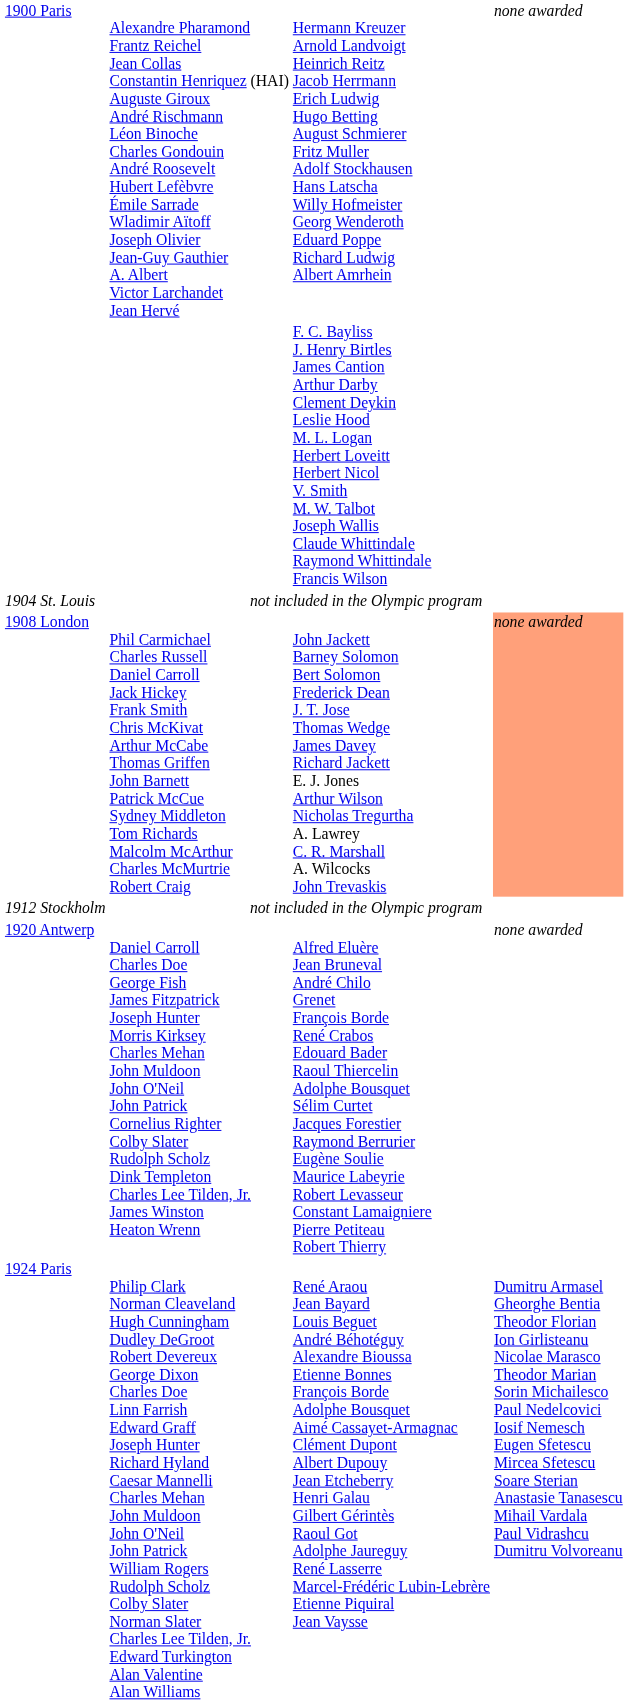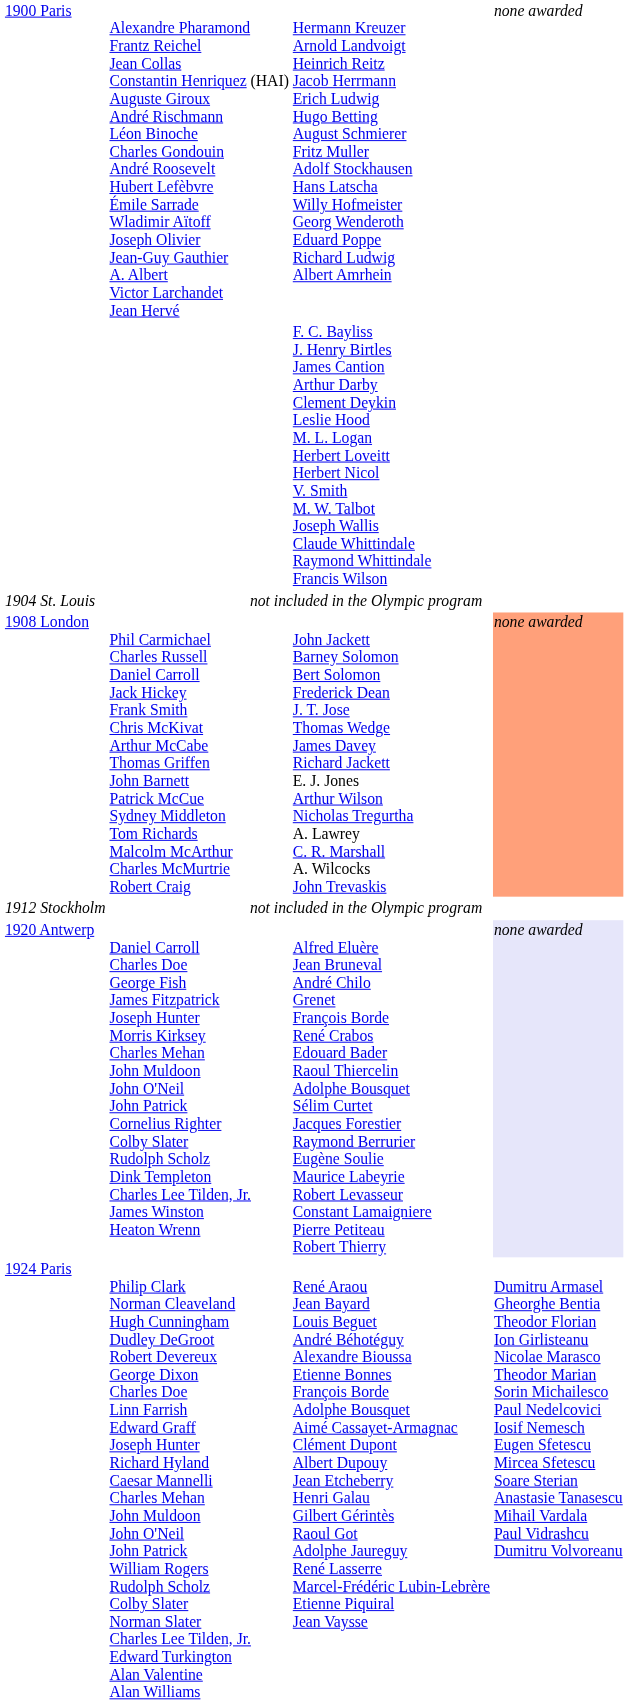(538, 930) no background -> (538, 930) lavender background
